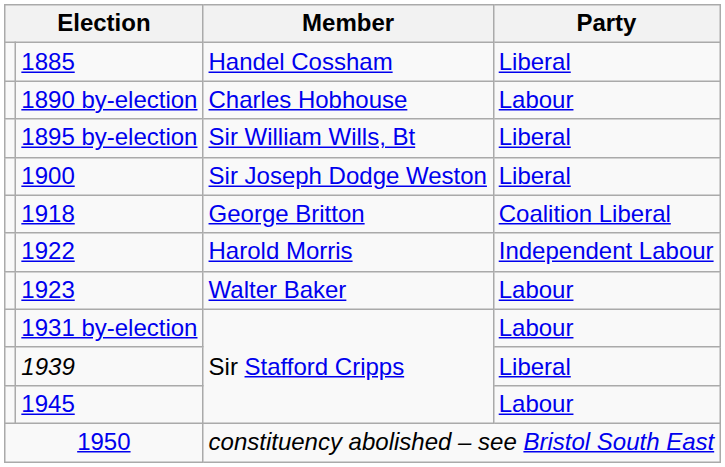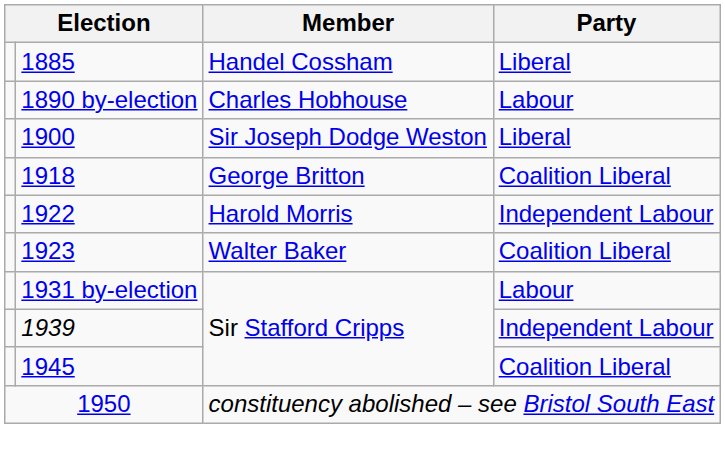- row: (109, 137)
(536, 289) Labour -> (585, 251) Coalition Liberal
(535, 366) Liberal -> (606, 328) Independent Labour
(536, 404) Labour -> (585, 366) Coalition Liberal
